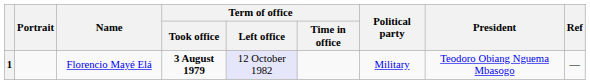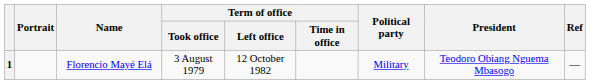(194, 65) bold -> (193, 65) normal
(262, 65) lavender background -> (260, 65) no background
